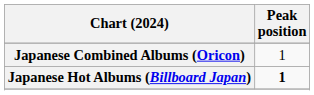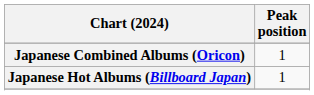(282, 77) bold -> (282, 77) normal
